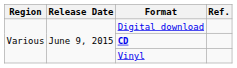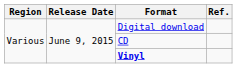(123, 41) bold -> (123, 41) normal
(131, 56) normal -> (131, 56) bold
